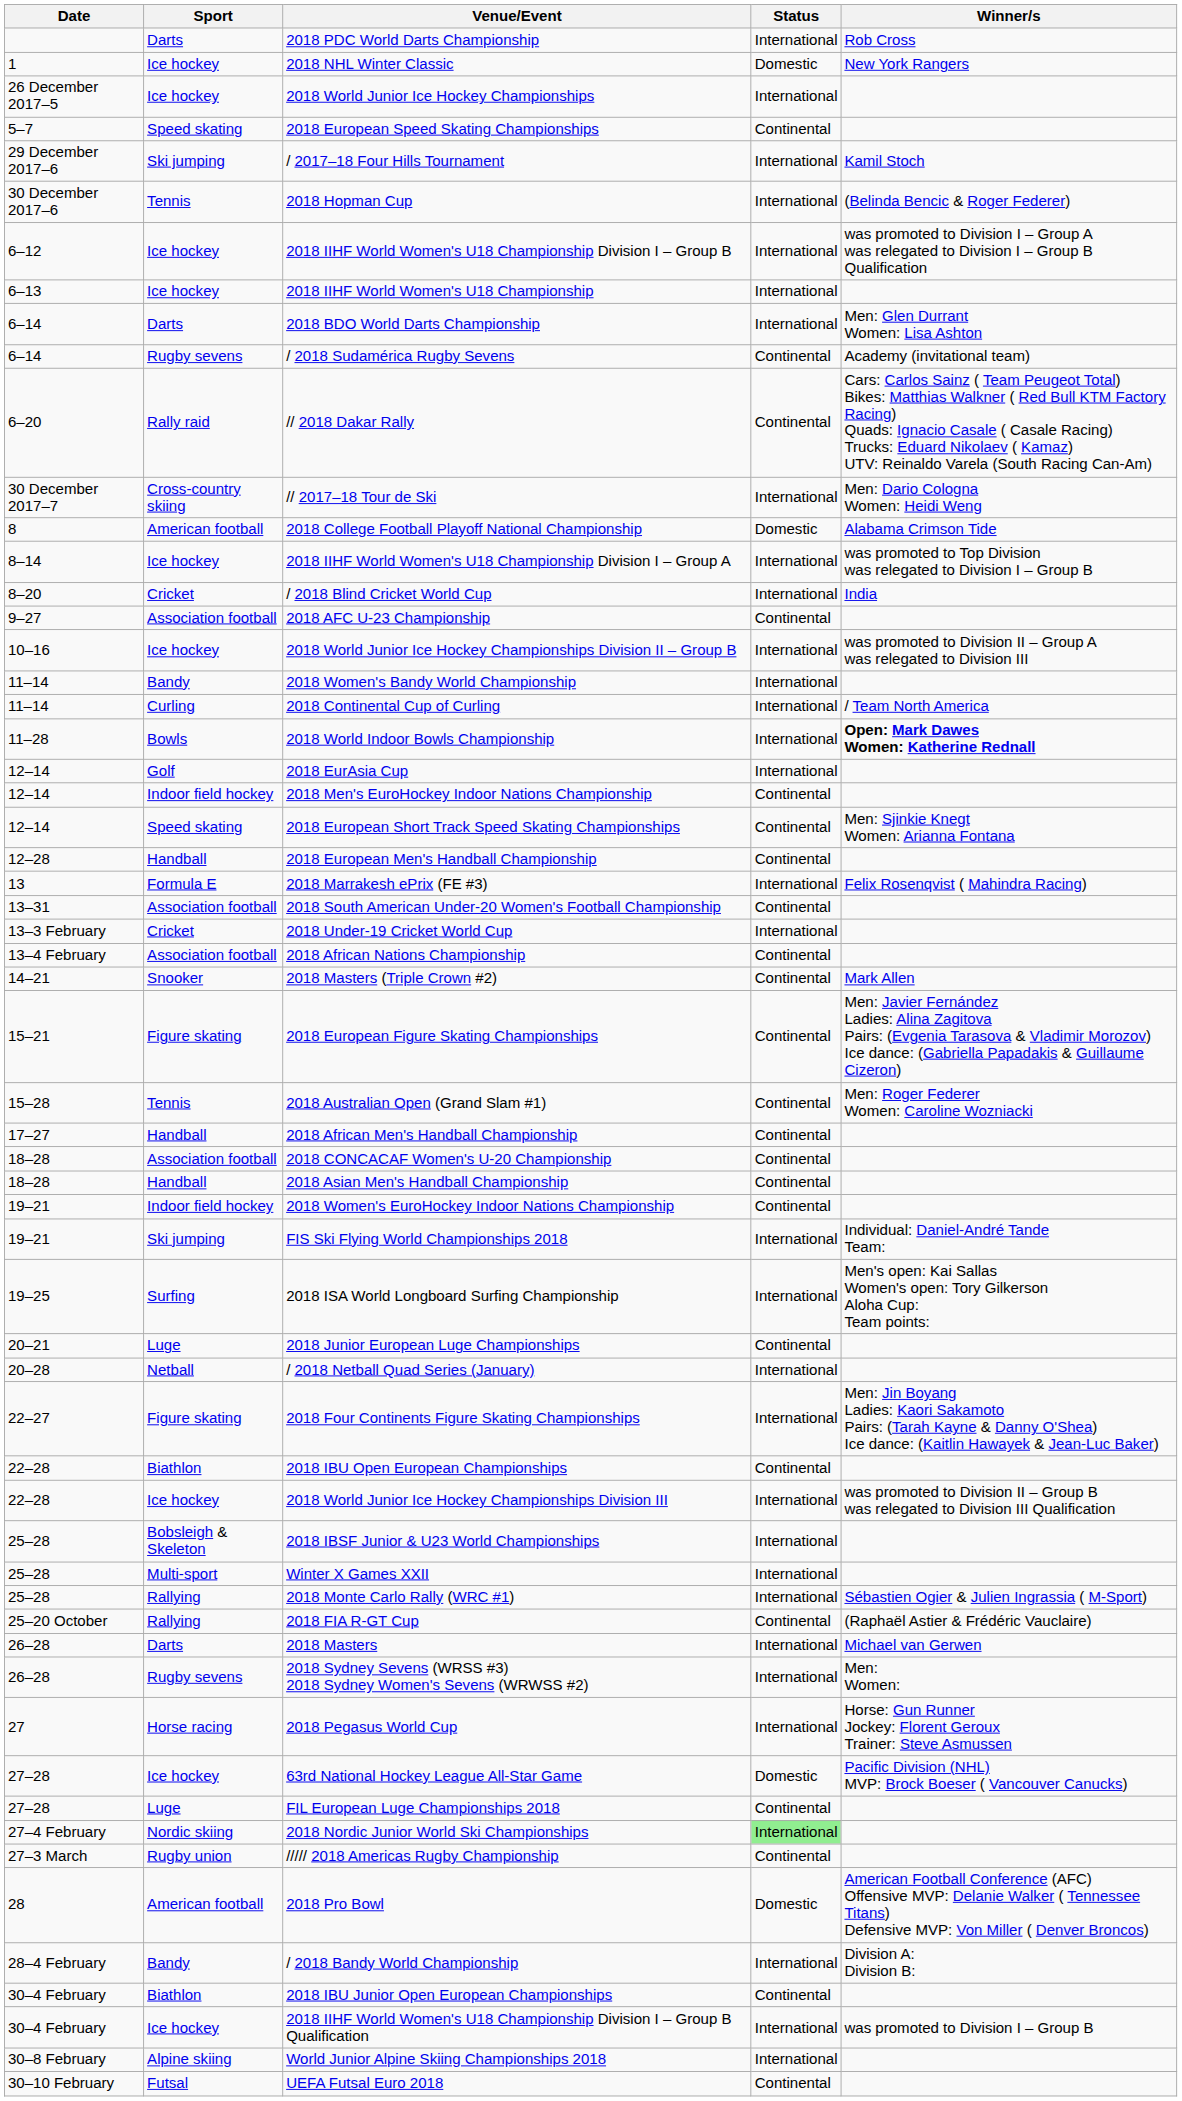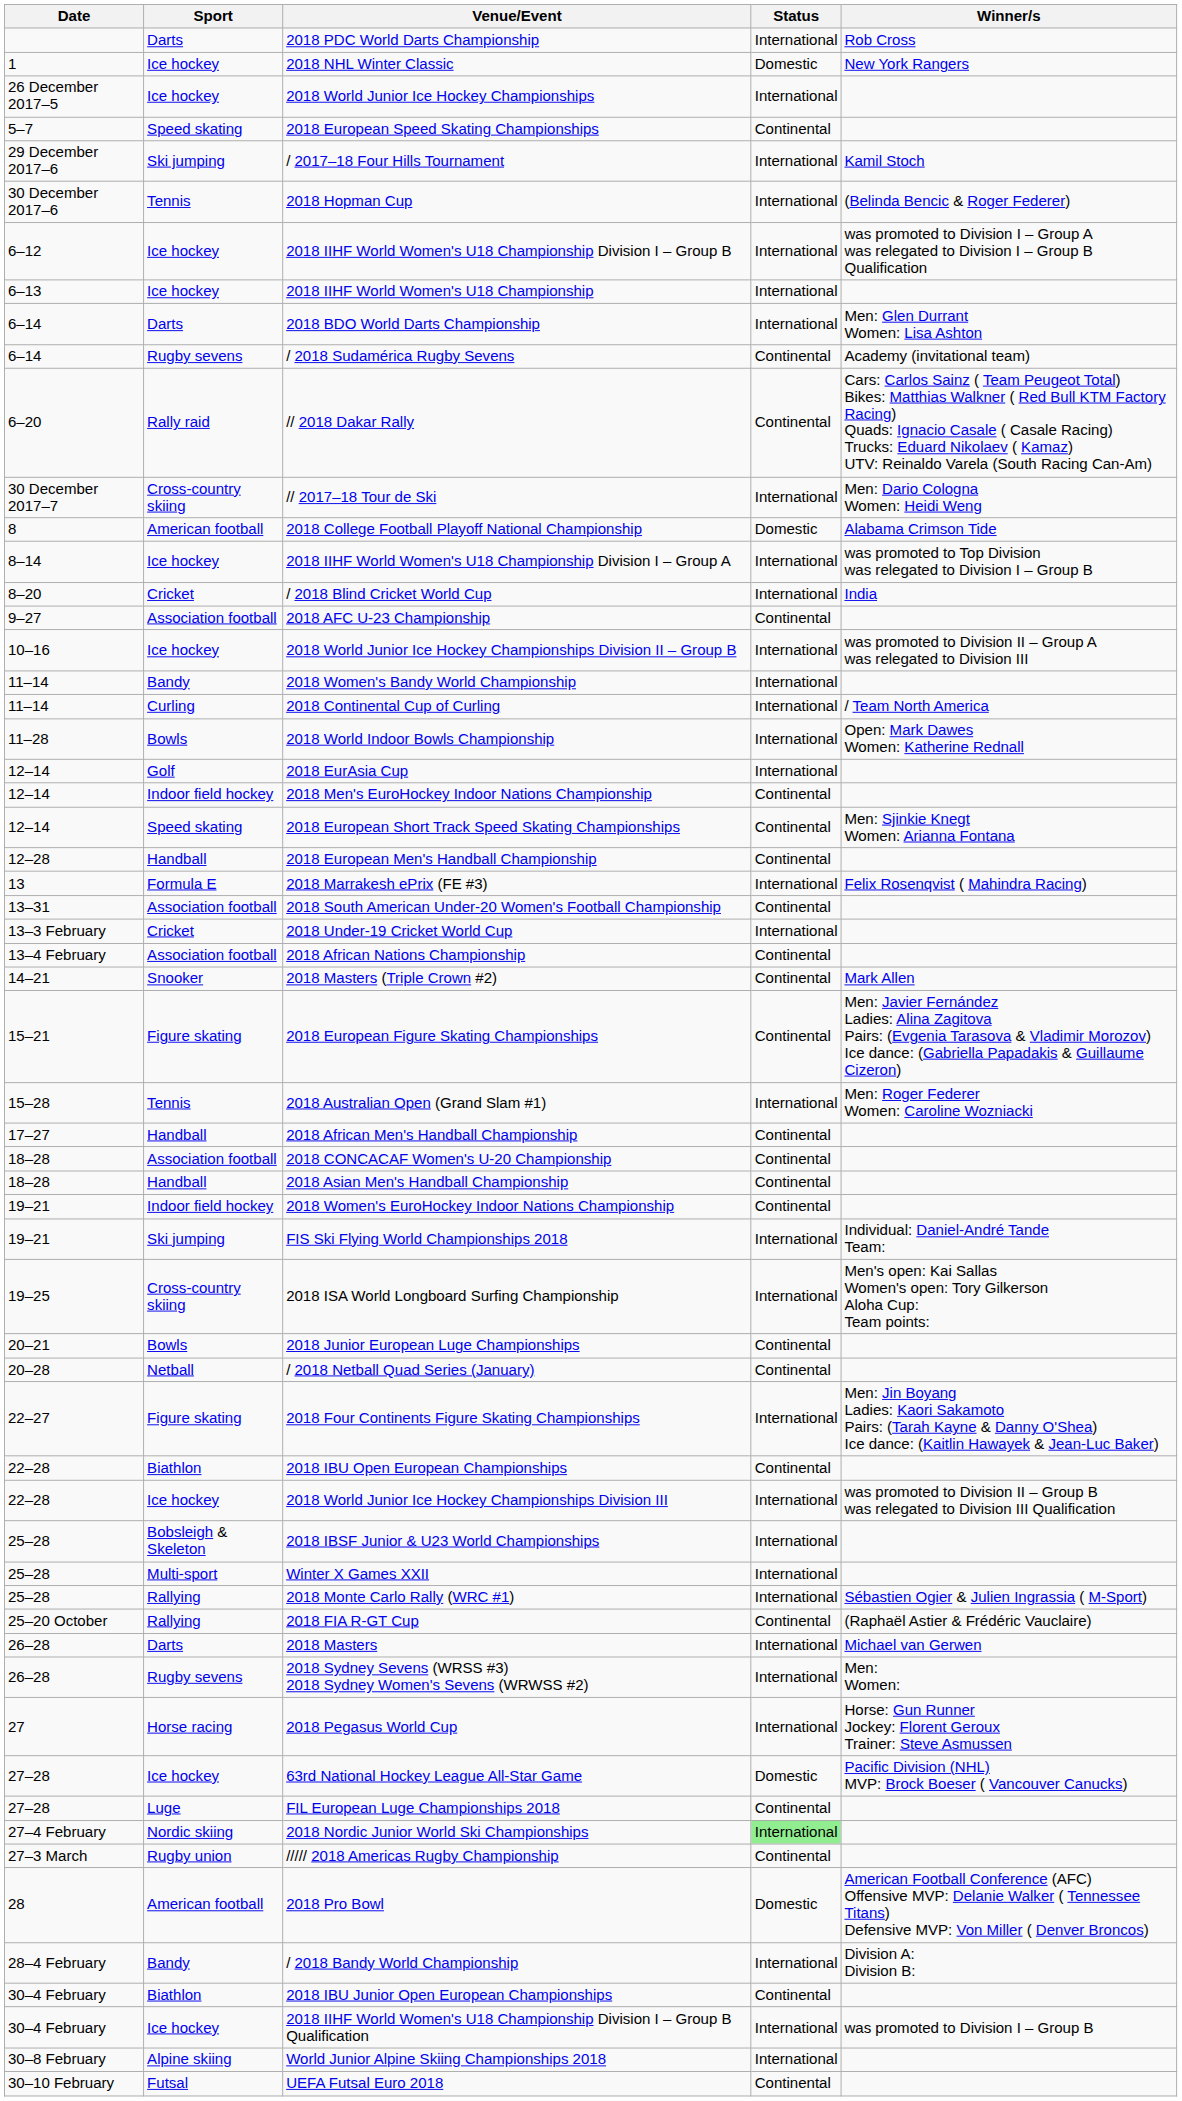(940, 738) bold -> (934, 738) normal
(793, 1102) Continental -> (796, 1102) International
(171, 1296) Surfing -> (194, 1296) Cross-country skiing
(164, 1345) Luge -> (167, 1345) Bowls
(796, 1369) International -> (793, 1369) Continental
